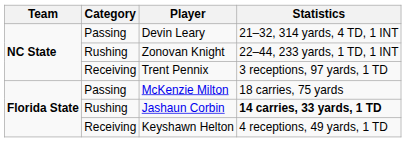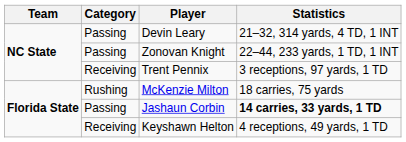(106, 52) Rushing -> (105, 52) Passing
(105, 89) Passing -> (106, 89) Rushing
(106, 108) Rushing -> (105, 108) Passing
